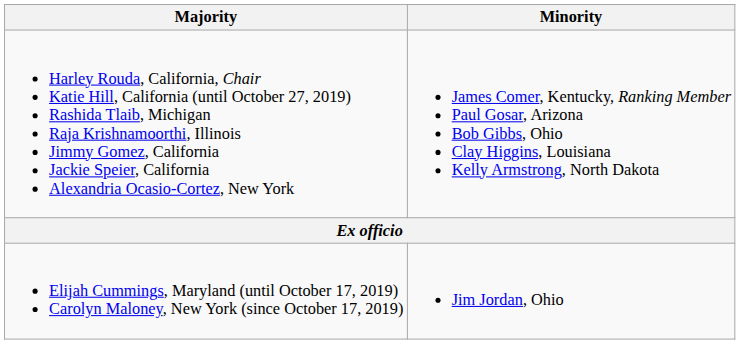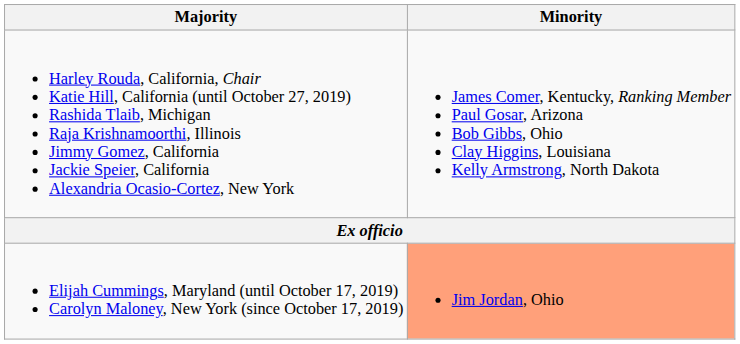(571, 300) no background -> (571, 300) lightsalmon background
